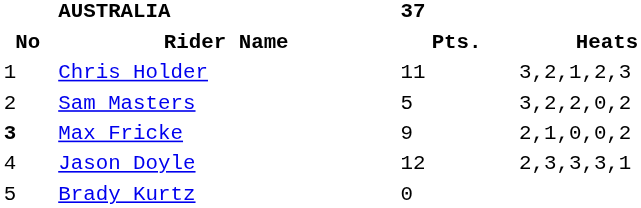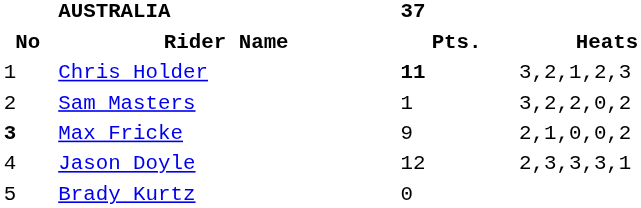(413, 73) normal -> (413, 73) bold
(407, 103) 5 -> (407, 103) 1
